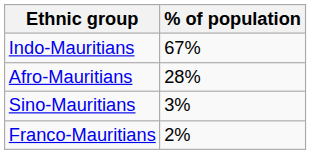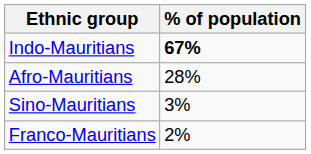(182, 47) normal -> (182, 47) bold
